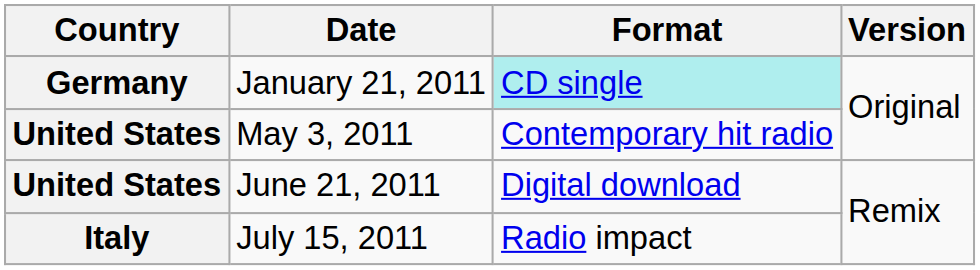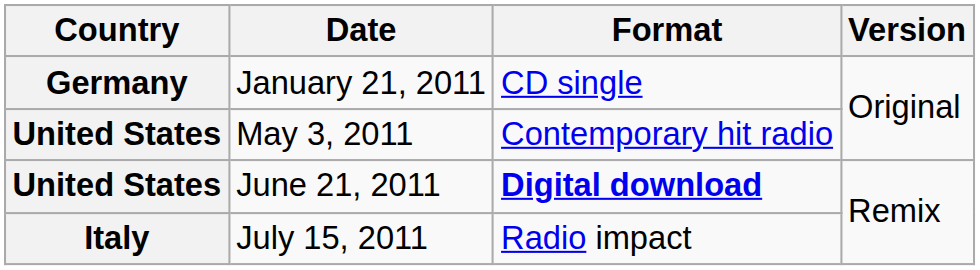(572, 82) paleturquoise background -> (572, 82) no background
(621, 185) normal -> (632, 185) bold
